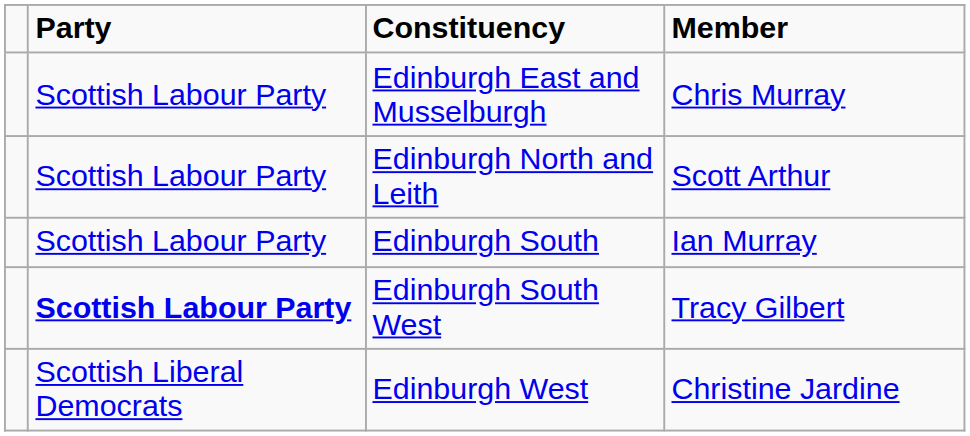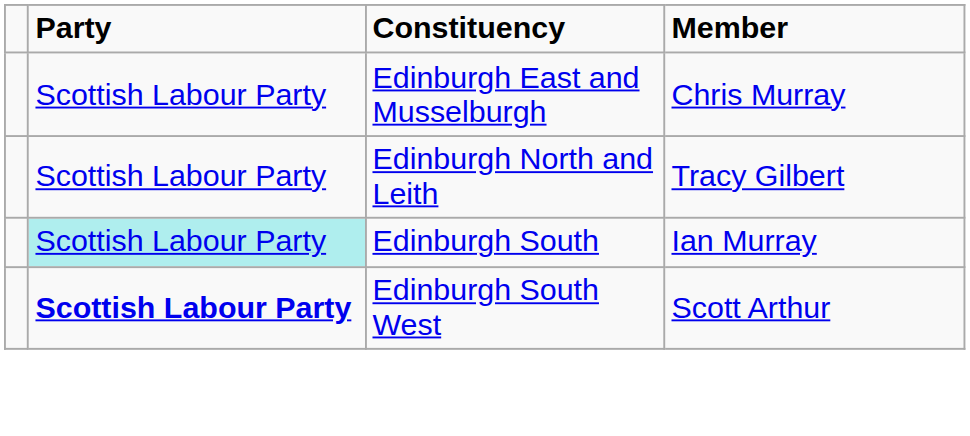(751, 176) Scott Arthur -> (758, 176) Tracy Gilbert
(181, 241) no background -> (181, 241) paleturquoise background
(758, 306) Tracy Gilbert -> (751, 306) Scott Arthur
- row: (480, 389)
